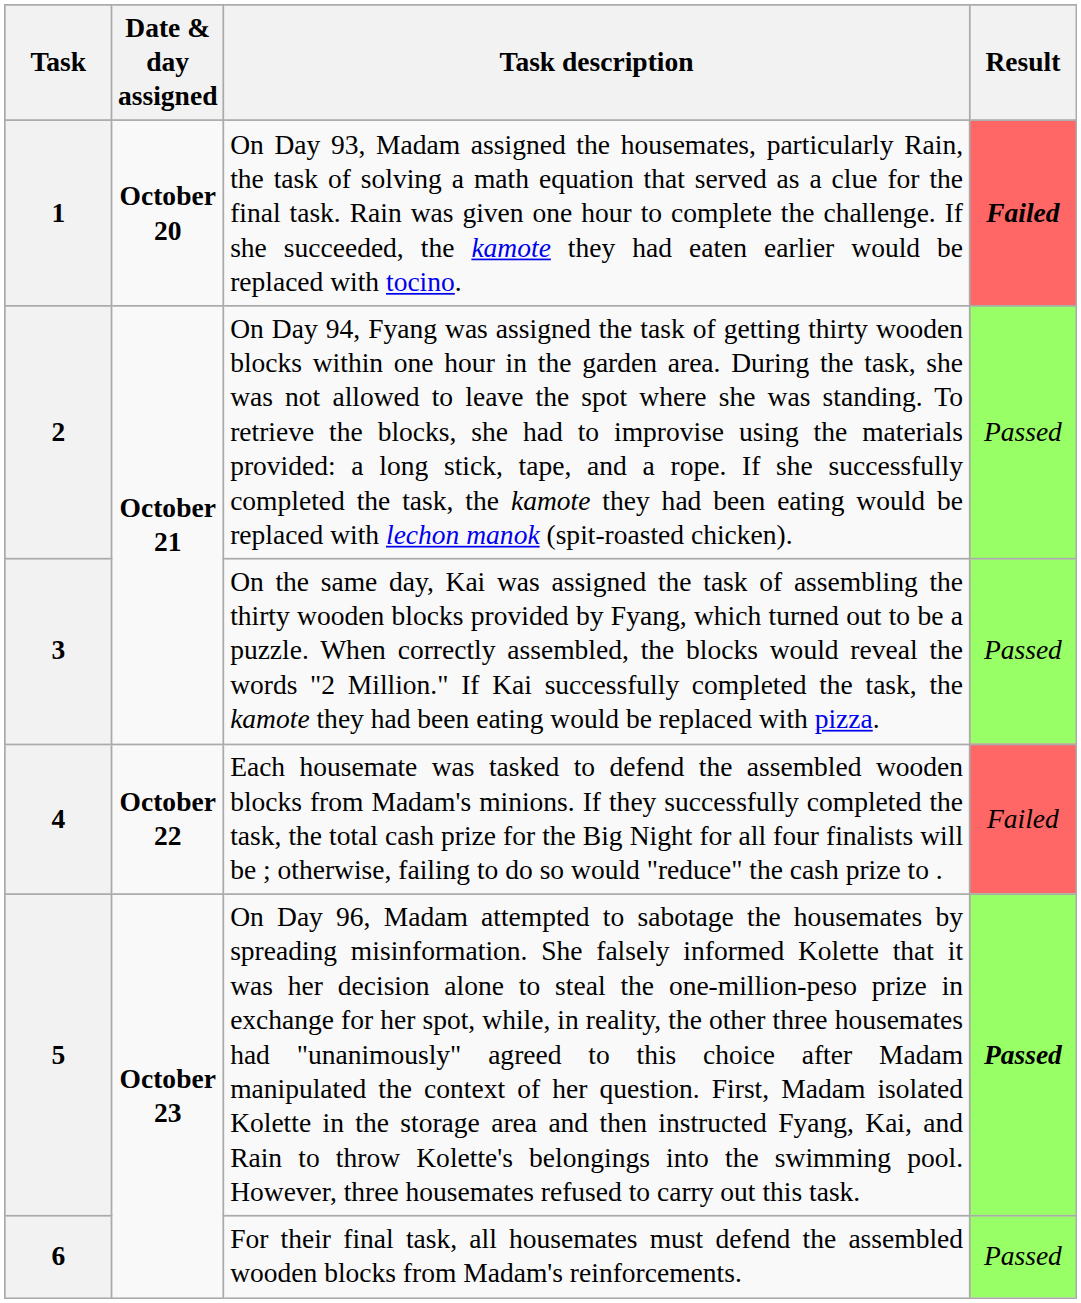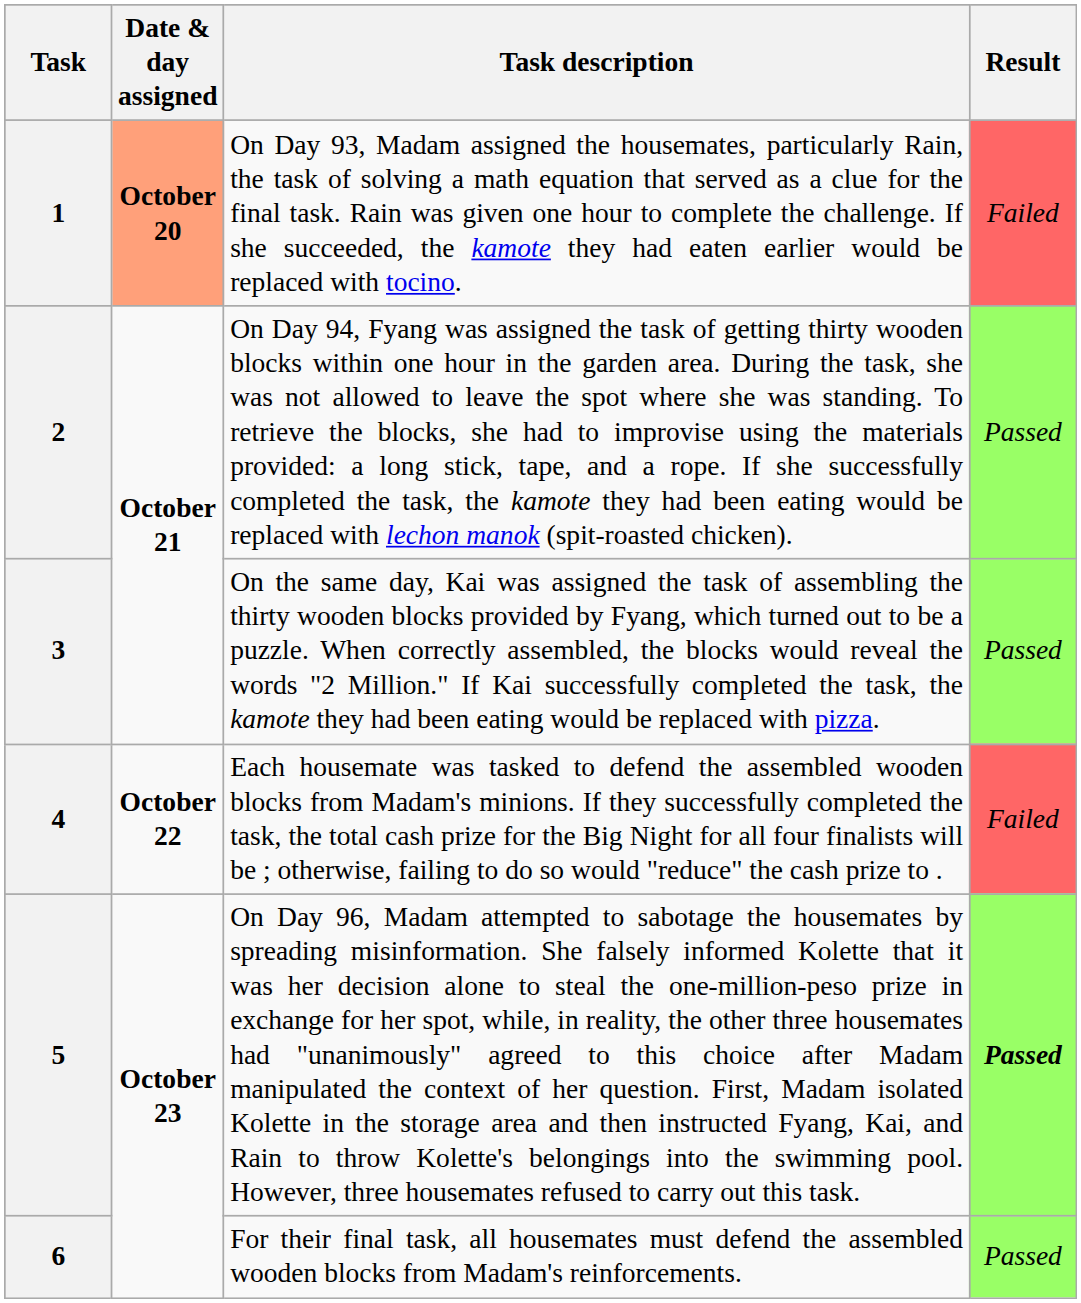(168, 212) no background -> (168, 212) lightsalmon background
(1023, 212) bold -> (1023, 212) normal
